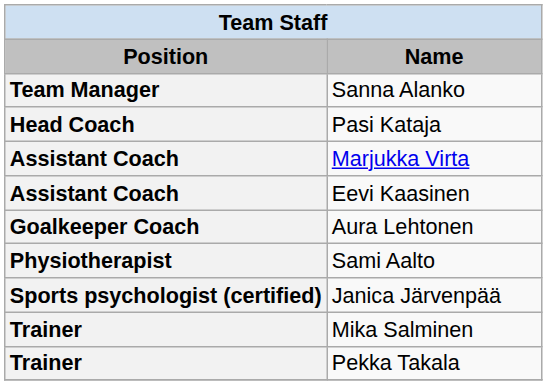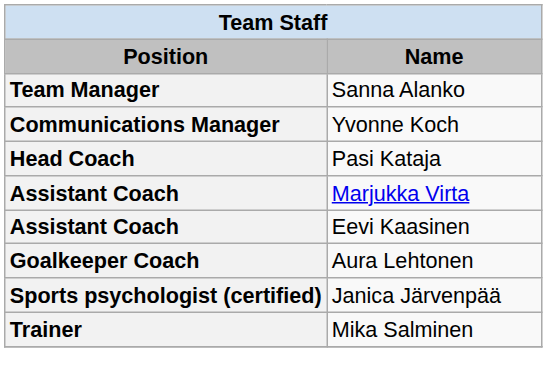+ row: (395, 125)
- row: (383, 261)
- row: (396, 363)
